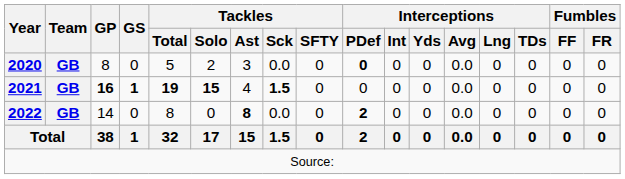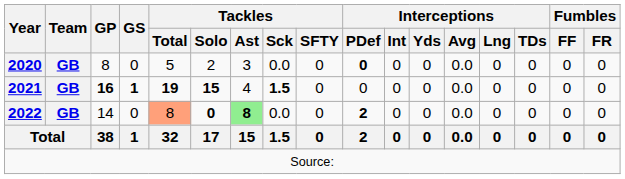(170, 112) no background -> (170, 112) lightsalmon background
(211, 112) normal -> (211, 112) bold
(247, 112) no background -> (247, 112) lightgreen background
